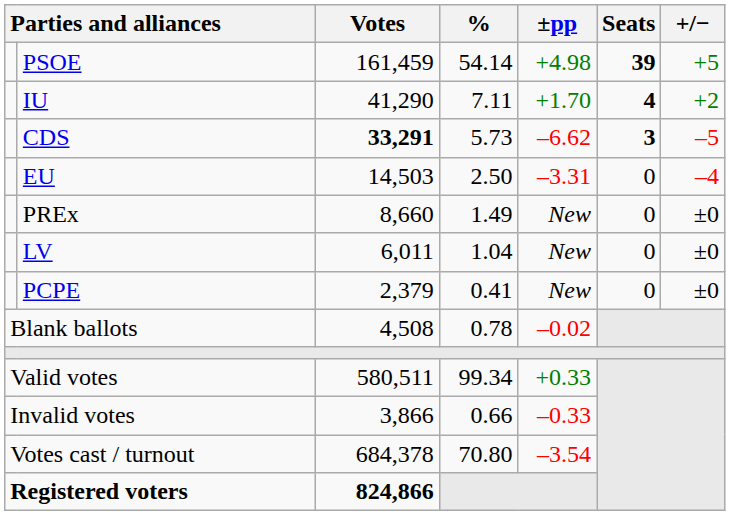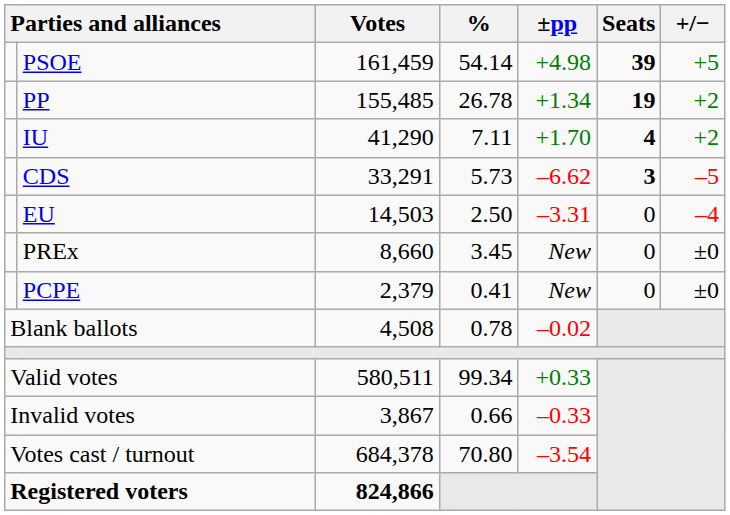+ row: (36, 99)
(401, 137) bold -> (401, 175) normal
(491, 213) 1.49 -> (491, 251) 3.45
- row: (38, 251)
(407, 415) 3,866 -> (407, 415) 3,867
